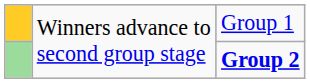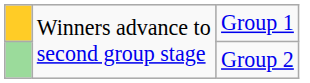(260, 59) bold -> (257, 59) normal
